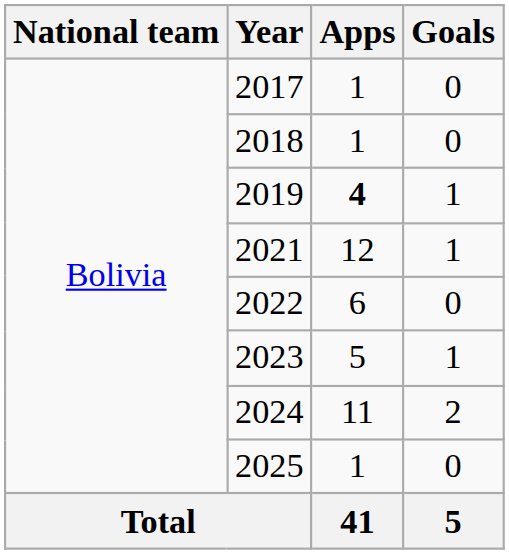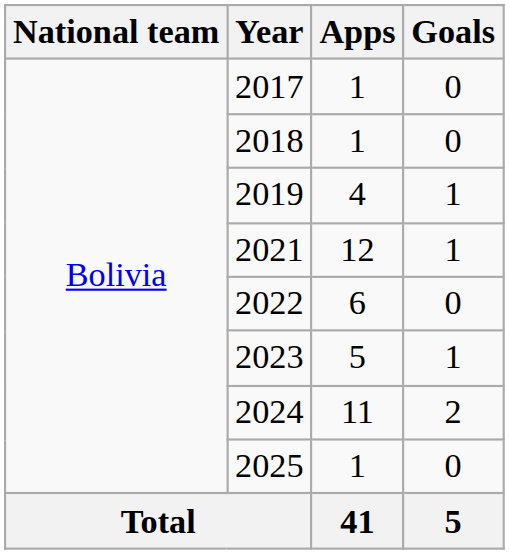(357, 194) bold -> (357, 194) normal
